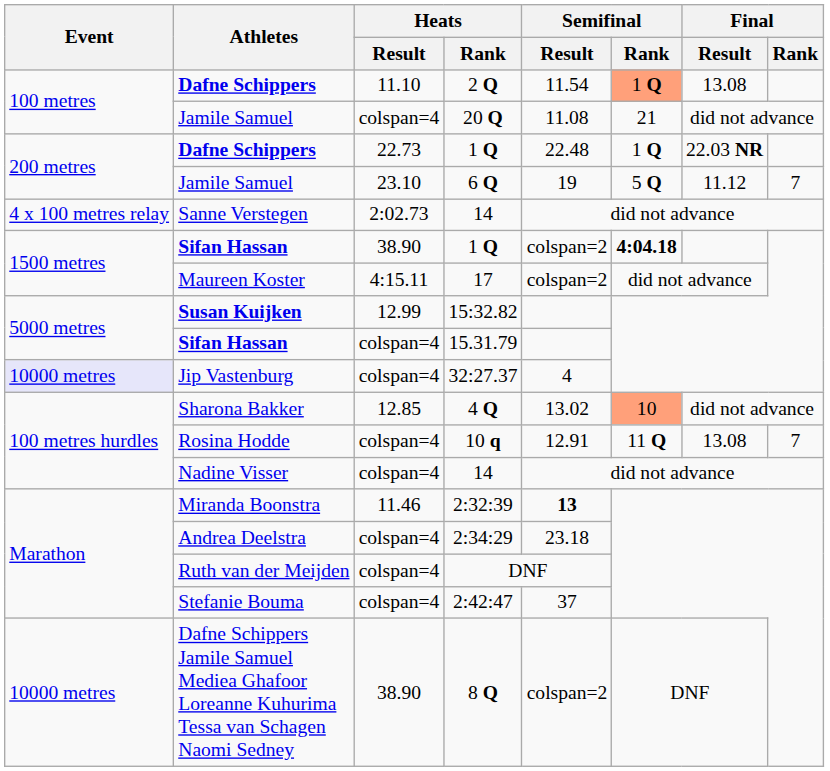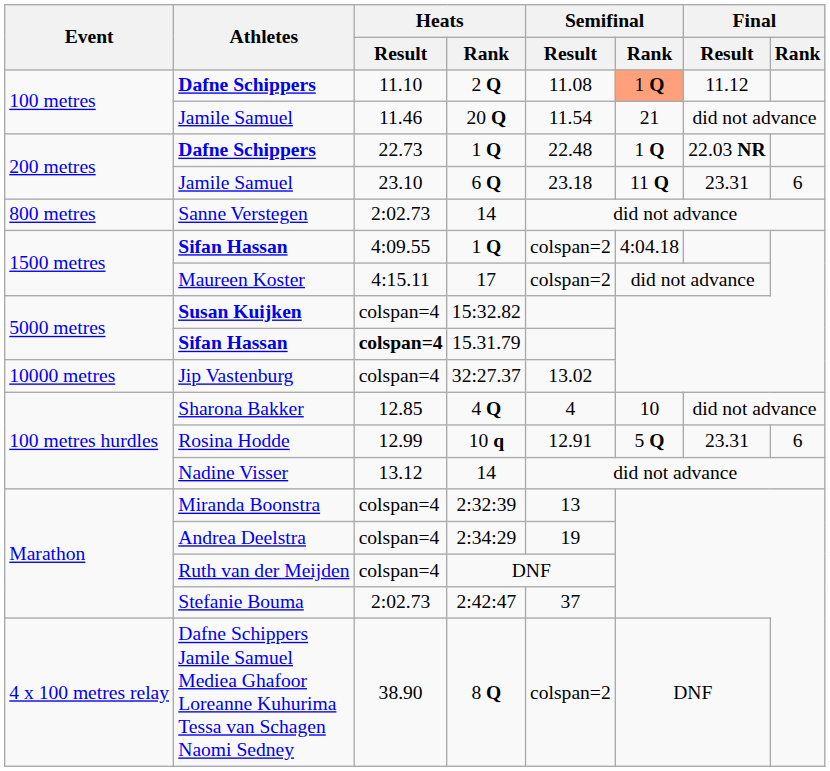(567, 85) 11.54 -> (570, 85) 11.08
(725, 85) 13.08 -> (727, 85) 11.12
(399, 117) colspan=4 -> (401, 117) 11.46
(567, 117) 11.08 -> (570, 117) 11.54
(567, 182) 19 -> (570, 182) 23.18
(647, 182) 5 Q -> (650, 182) 11 Q
(725, 182) 11.12 -> (727, 182) 23.31
(795, 182) 7 -> (798, 182) 6
(89, 214) 4 x 100 metres relay -> (52, 214) 800 metres
(399, 247) 38.90 -> (401, 247) 4:09.55
(647, 247) bold -> (650, 247) normal
(399, 311) 12.99 -> (399, 311) colspan=4
(399, 344) normal -> (401, 344) bold
(62, 376) lavender background -> (62, 376) no background
(567, 376) 4 -> (570, 376) 13.02
(567, 408) 13.02 -> (570, 408) 4
(647, 408) lightsalmon background -> (650, 408) no background
(399, 440) colspan=4 -> (401, 440) 12.99
(647, 440) 11 Q -> (650, 440) 5 Q
(725, 440) 13.08 -> (727, 440) 23.31
(795, 440) 7 -> (798, 440) 6
(399, 473) colspan=4 -> (401, 473) 13.12
(399, 505) 11.46 -> (399, 505) colspan=4
(567, 505) bold -> (570, 505) normal
(567, 537) 23.18 -> (570, 537) 19
(399, 602) colspan=4 -> (401, 602) 2:02.73
(62, 692) 10000 metres -> (89, 692) 4 x 100 metres relay
